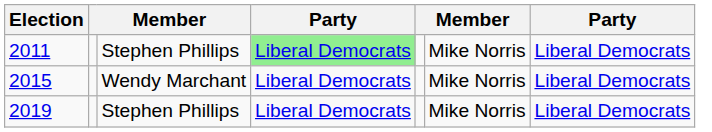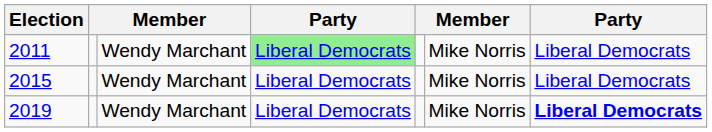(170, 50) Stephen Phillips -> (174, 50) Wendy Marchant
(170, 111) Stephen Phillips -> (174, 111) Wendy Marchant
(612, 111) normal -> (618, 111) bold
